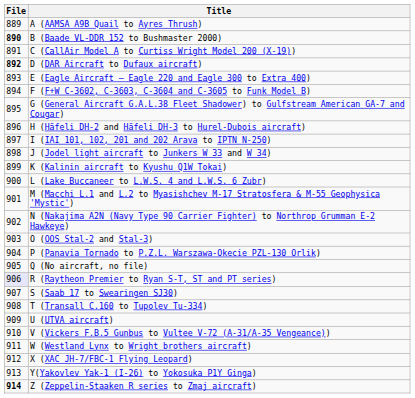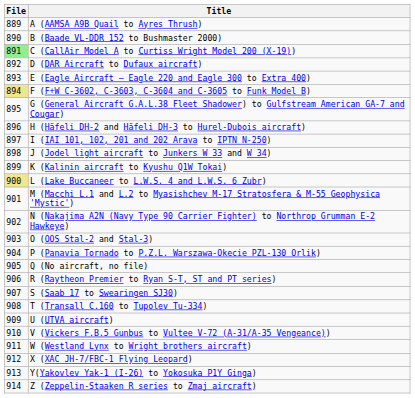(14, 38) bold -> (14, 38) normal
(14, 51) no background -> (14, 51) lightgreen background
(14, 64) bold -> (14, 64) normal
(14, 91) no background -> (14, 91) khaki background
(14, 181) no background -> (14, 181) khaki background
(14, 280) lavender background -> (14, 280) no background
(14, 386) bold -> (14, 386) normal
